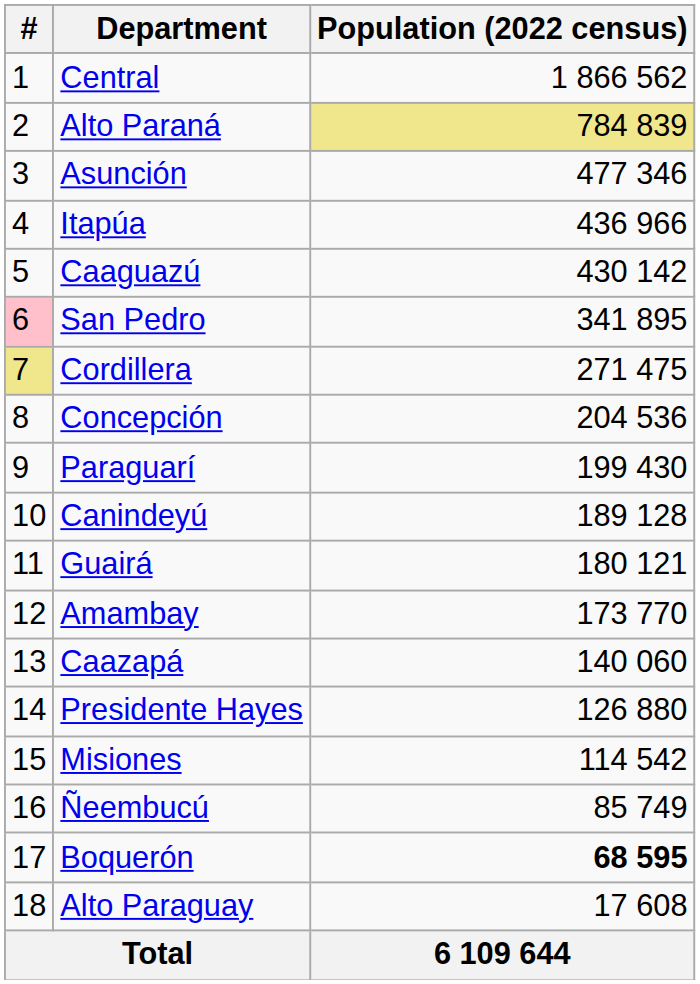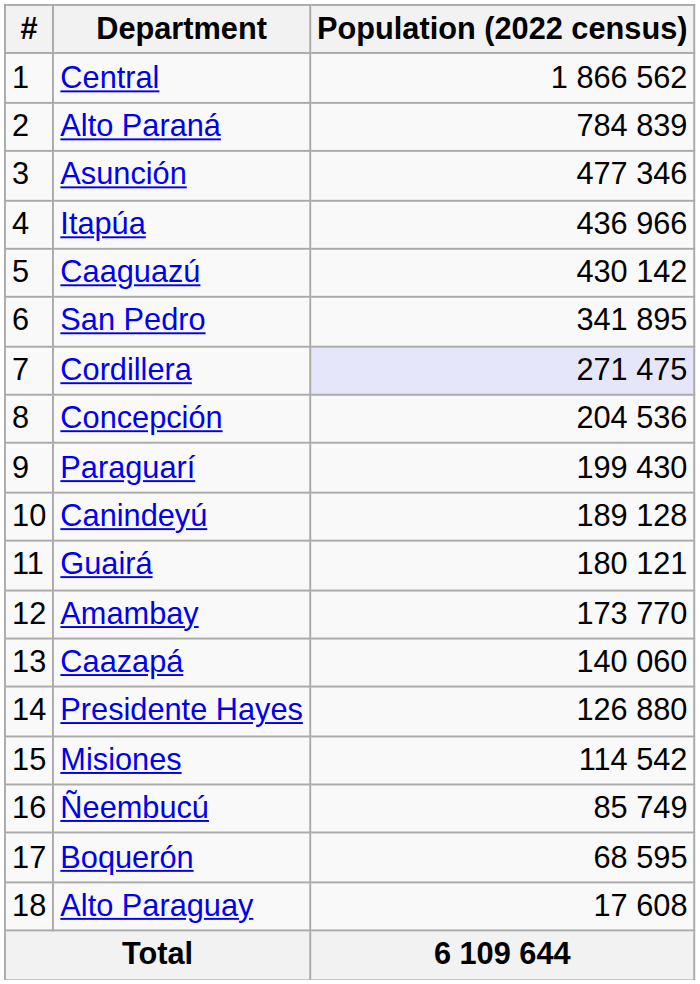(632, 126) khaki background -> (632, 126) no background
(21, 321) pink background -> (21, 321) no background
(21, 369) khaki background -> (21, 369) no background
(632, 369) no background -> (632, 369) lavender background
(640, 857) bold -> (640, 857) normal
